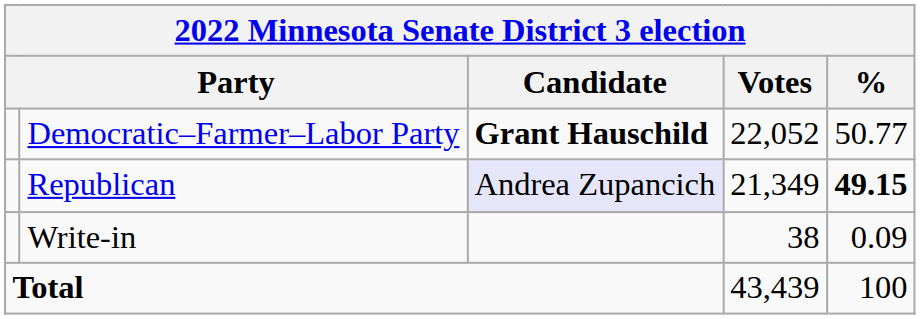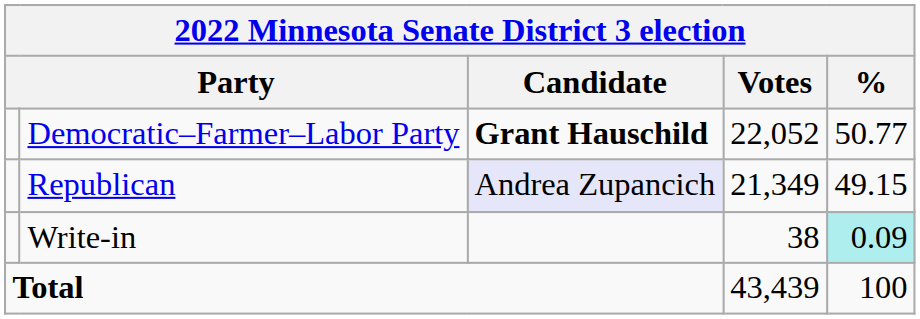(871, 184) bold -> (871, 184) normal
(879, 236) no background -> (879, 236) paleturquoise background
